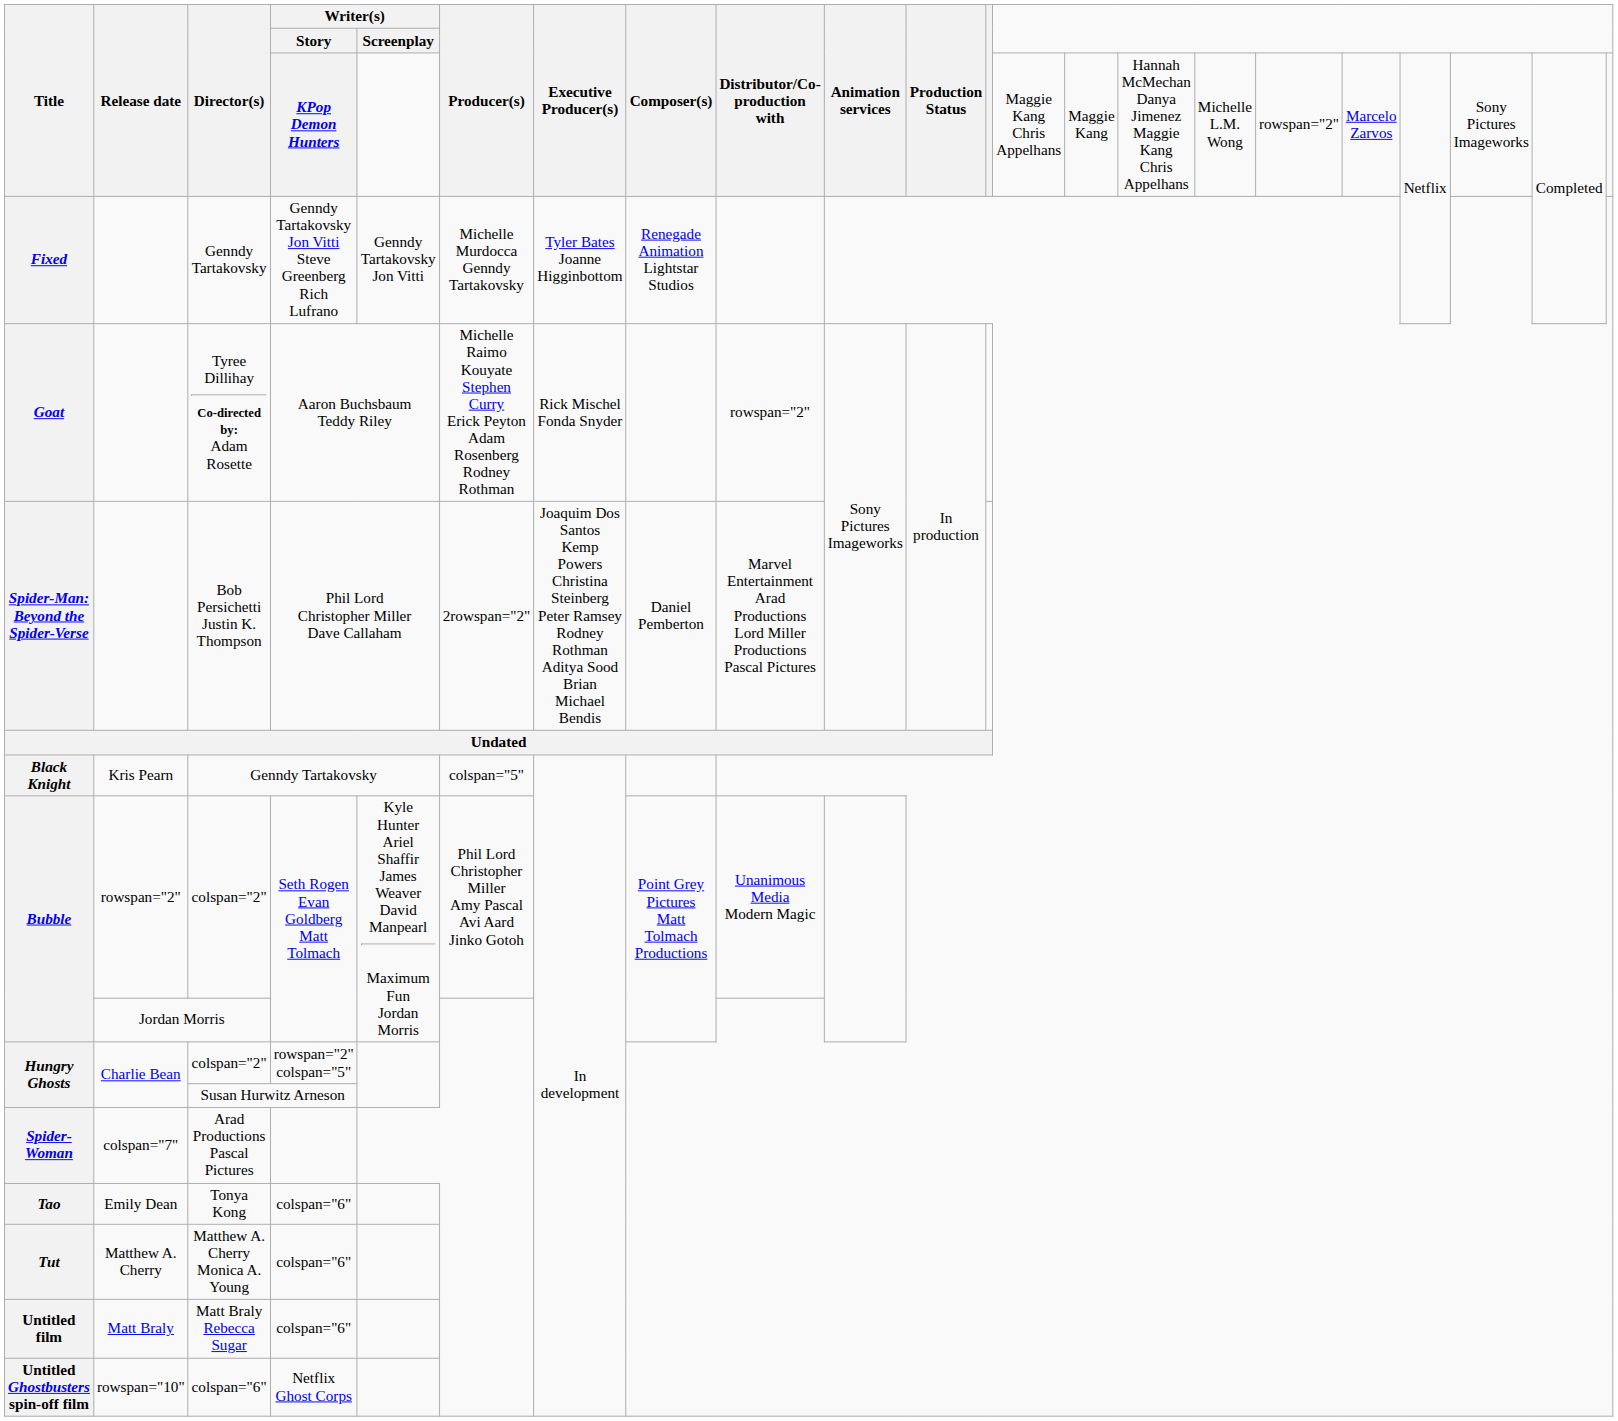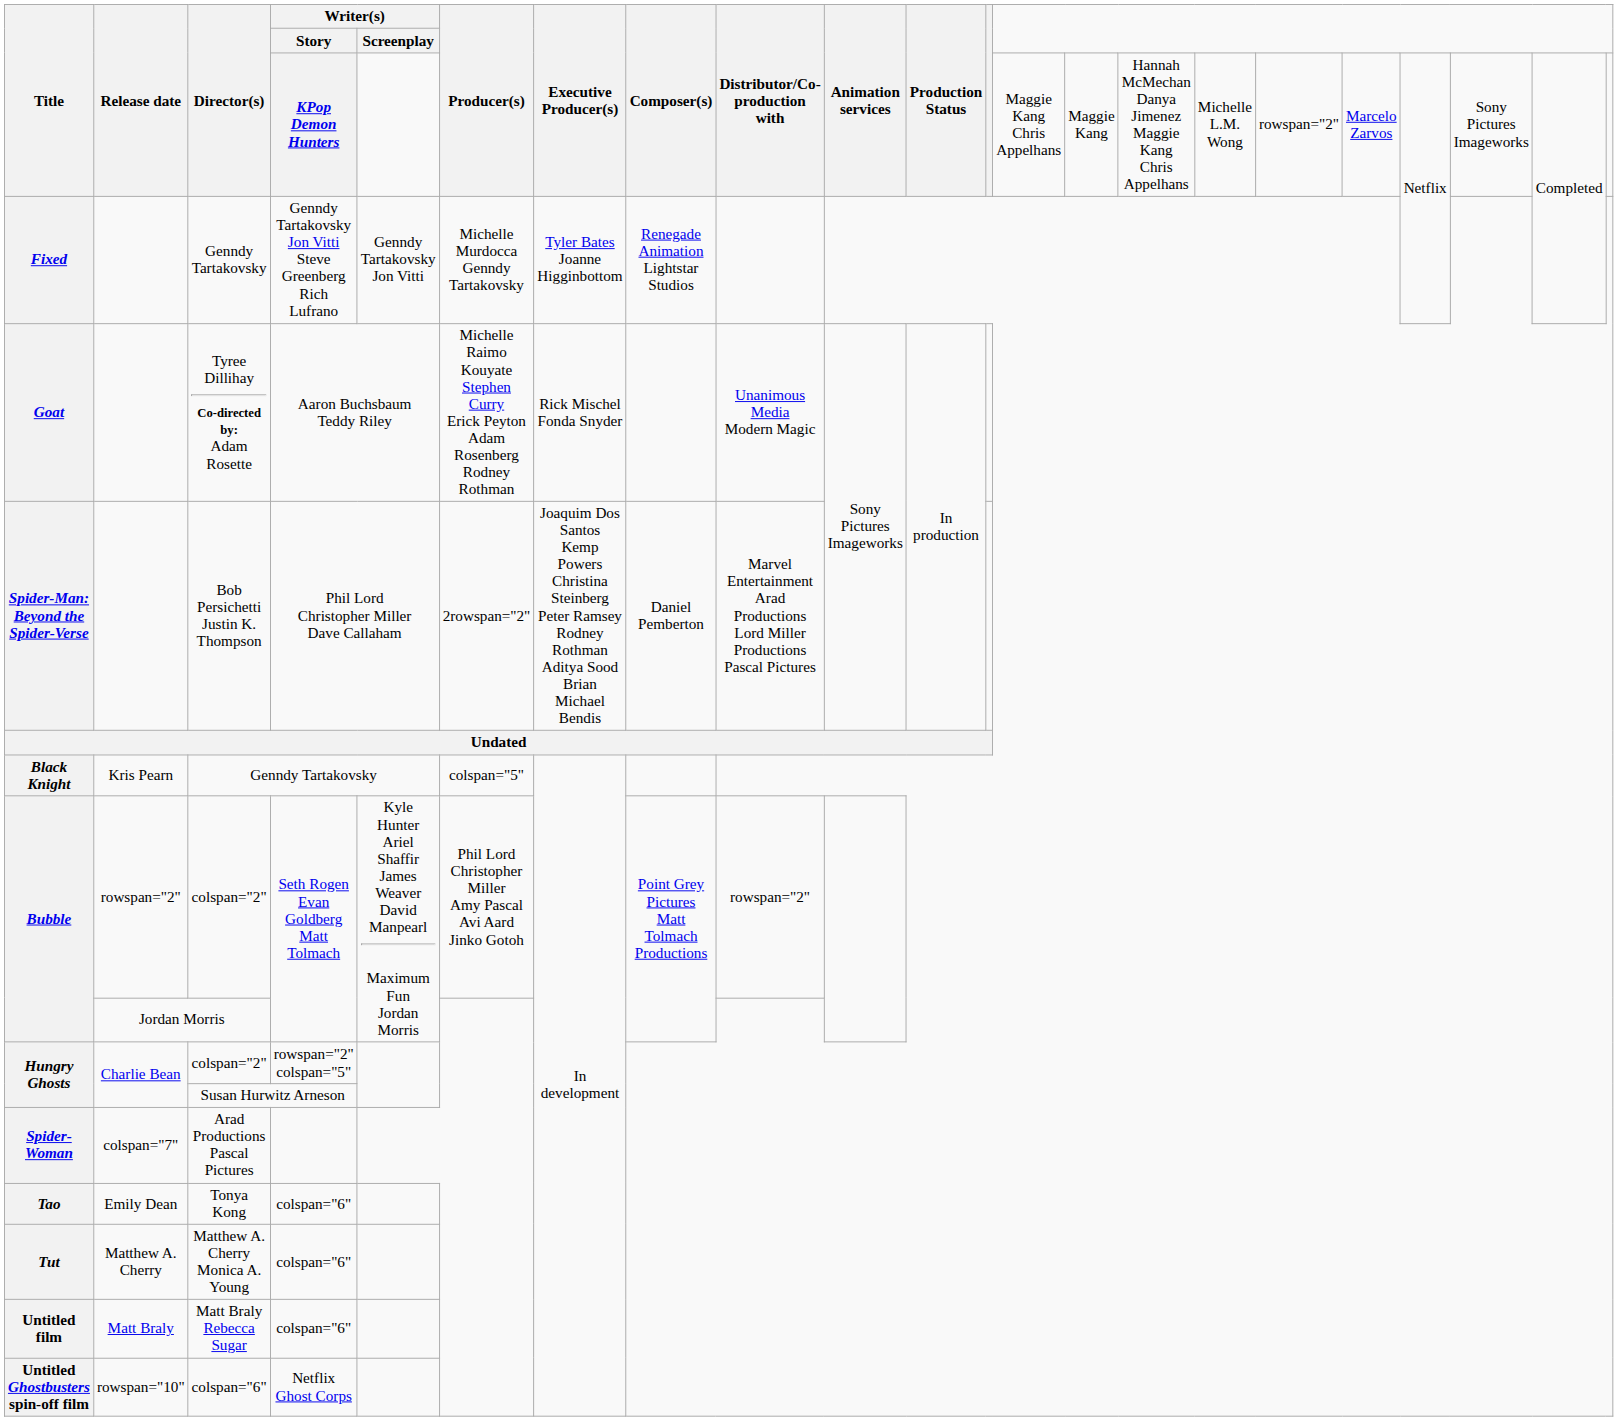(770, 412) rowspan="2" -> (770, 412) Unanimous Media Modern Magic
(770, 896) Unanimous Media Modern Magic -> (770, 896) rowspan="2"
